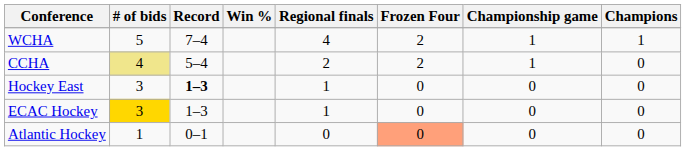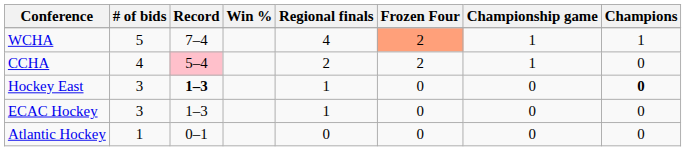(420, 39) no background -> (420, 39) lightsalmon background
(140, 63) khaki background -> (140, 63) no background
(196, 63) no background -> (196, 63) pink background
(641, 87) normal -> (641, 87) bold
(140, 110) gold background -> (140, 110) no background
(420, 134) lightsalmon background -> (420, 134) no background
